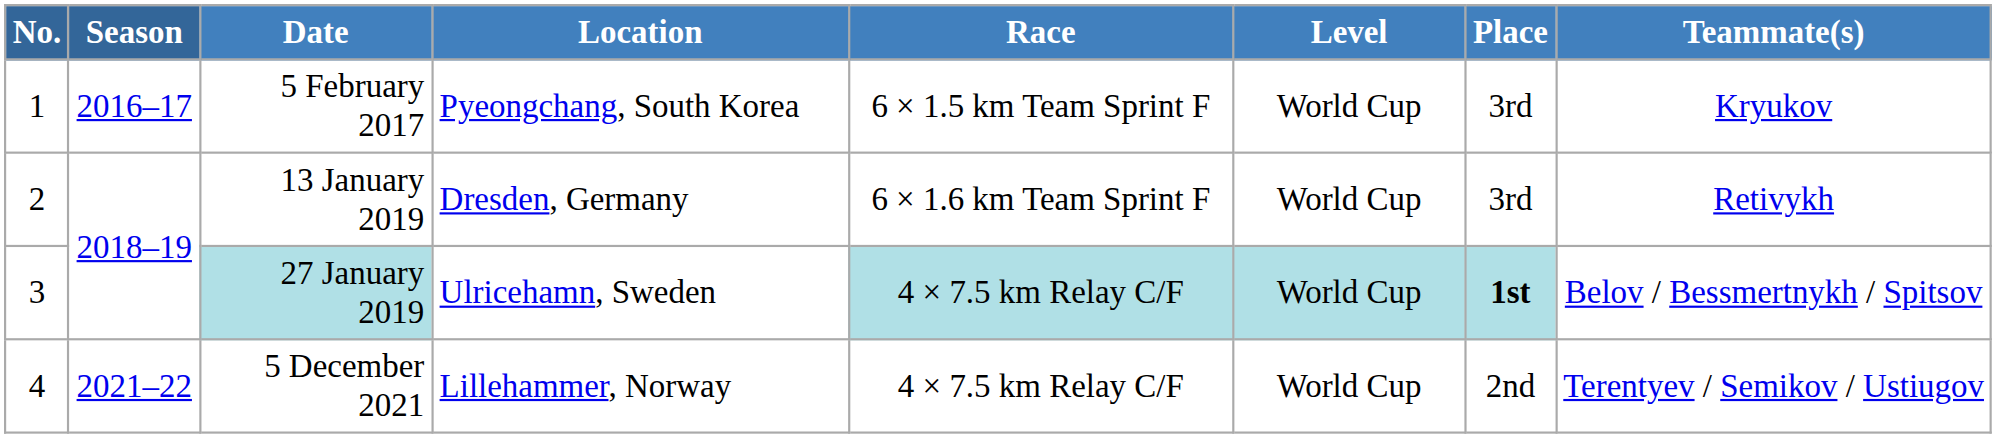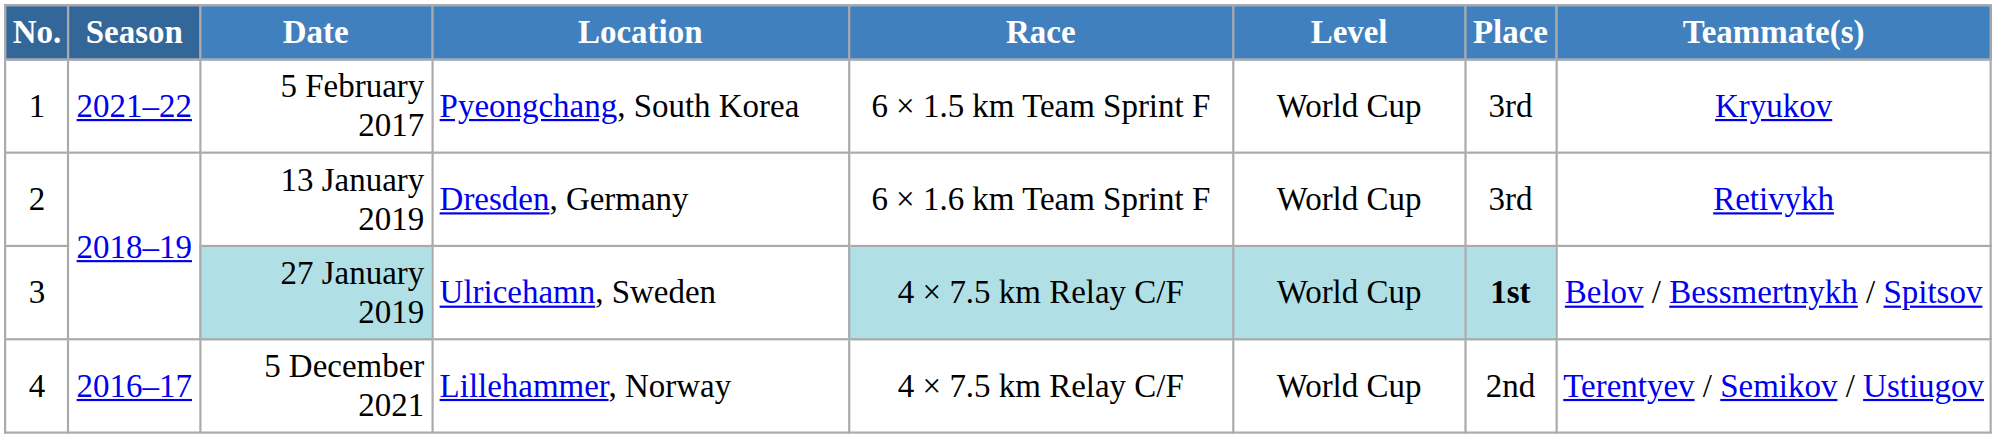(134, 105) 2016–17 -> (134, 105) 2021–22
(134, 386) 2021–22 -> (134, 386) 2016–17
